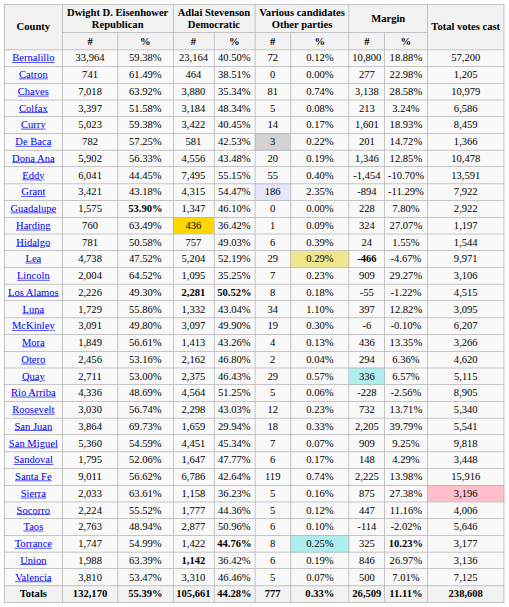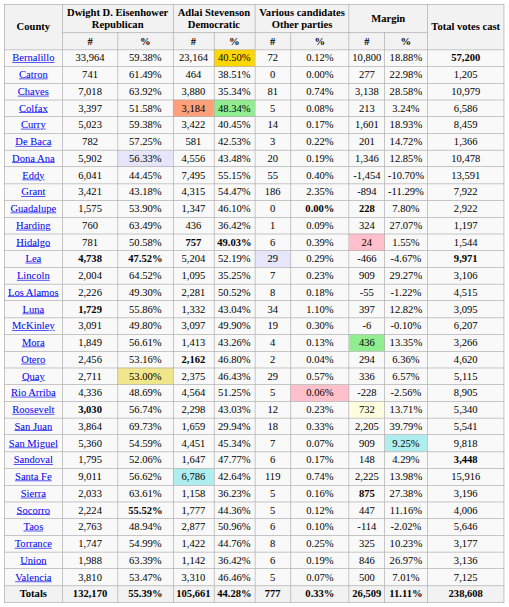(234, 58) no background -> (234, 58) gold background
(466, 58) normal -> (466, 58) bold
(193, 108) no background -> (193, 108) lightsalmon background
(234, 108) no background -> (234, 108) lightgreen background
(273, 141) lightgrey background -> (273, 141) no background
(145, 158) no background -> (145, 158) lavender background
(273, 192) lavender background -> (273, 192) no background
(145, 208) bold -> (145, 208) normal
(320, 208) normal -> (320, 208) bold
(367, 208) normal -> (367, 208) bold
(193, 225) gold background -> (193, 225) no background
(193, 242) normal -> (193, 242) bold
(234, 242) normal -> (234, 242) bold
(367, 242) no background -> (367, 242) pink background
(90, 259) normal -> (90, 259) bold
(145, 259) normal -> (145, 259) bold
(273, 259) no background -> (273, 259) lavender background
(320, 259) khaki background -> (320, 259) no background
(367, 259) bold -> (367, 259) normal
(466, 259) normal -> (466, 259) bold
(193, 292) bold -> (193, 292) normal
(234, 292) bold -> (234, 292) normal
(90, 309) normal -> (90, 309) bold
(367, 342) no background -> (367, 342) lightgreen background
(193, 359) normal -> (193, 359) bold
(145, 376) no background -> (145, 376) khaki background
(367, 376) paleturquoise background -> (367, 376) no background
(320, 393) no background -> (320, 393) pink background
(90, 409) normal -> (90, 409) bold
(367, 409) no background -> (367, 409) lightyellow background
(406, 443) no background -> (406, 443) paleturquoise background
(466, 460) normal -> (466, 460) bold
(193, 476) no background -> (193, 476) paleturquoise background
(367, 493) normal -> (367, 493) bold
(466, 493) pink background -> (466, 493) no background
(145, 510) normal -> (145, 510) bold
(234, 543) bold -> (234, 543) normal
(320, 543) paleturquoise background -> (320, 543) no background
(406, 543) bold -> (406, 543) normal
(193, 560) bold -> (193, 560) normal
